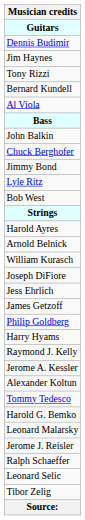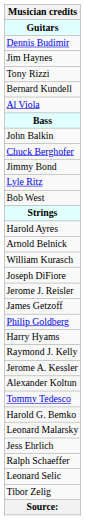(30, 290) Jess Ehrlich -> (40, 290) Jerome J. Reisler
(40, 445) Jerome J. Reisler -> (30, 445) Jess Ehrlich
